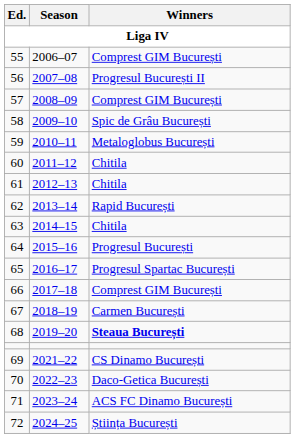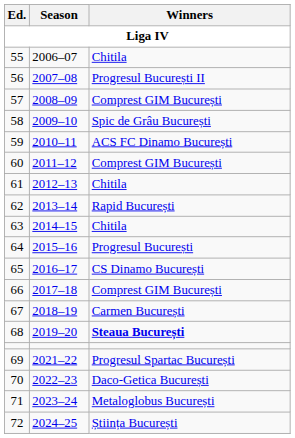(157, 57) Comprest GIM București -> (109, 57) Chitila
(153, 142) Metaloglobus București -> (162, 142) ACS FC Dinamo București
(109, 163) Chitila -> (157, 163) Comprest GIM București
(163, 269) Progresul Spartac București -> (148, 269) CS Dinamo București
(148, 359) CS Dinamo București -> (163, 359) Progresul Spartac București
(162, 401) ACS FC Dinamo București -> (153, 401) Metaloglobus București
